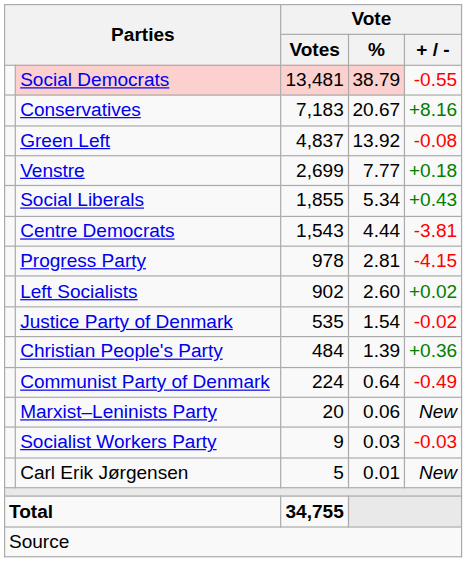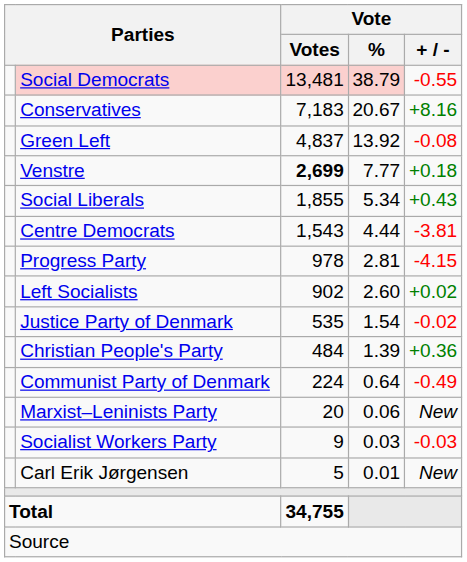(320, 170) normal -> (320, 170) bold
